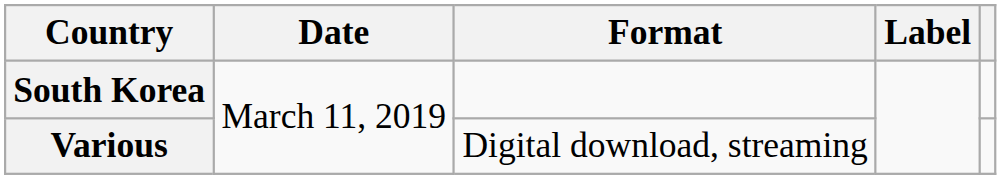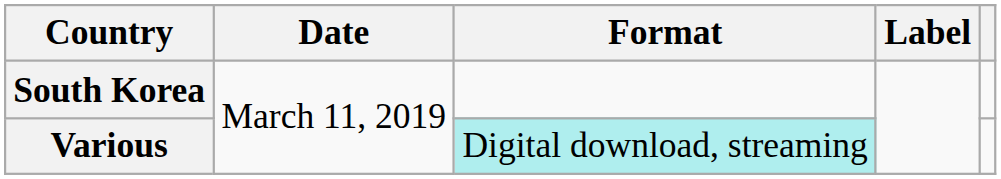(665, 145) no background -> (665, 145) paleturquoise background
